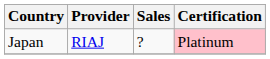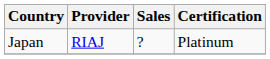(206, 41) pink background -> (206, 41) no background
